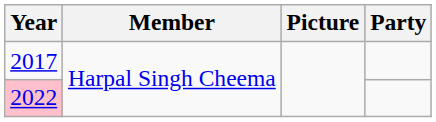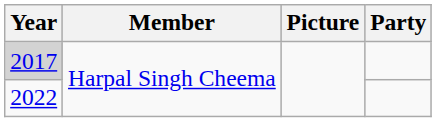(34, 60) no background -> (34, 60) lightgrey background
(34, 97) pink background -> (34, 97) no background
